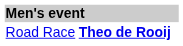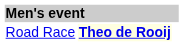(125, 32) no background -> (125, 32) lightyellow background
